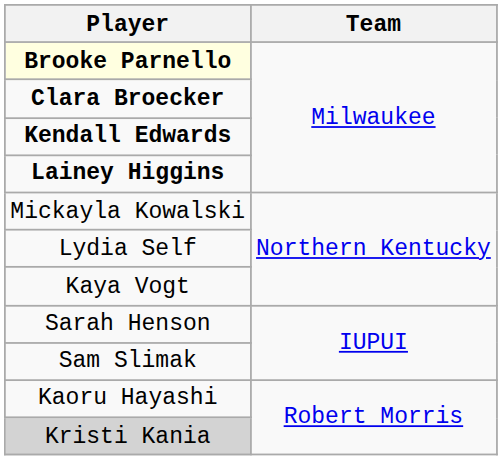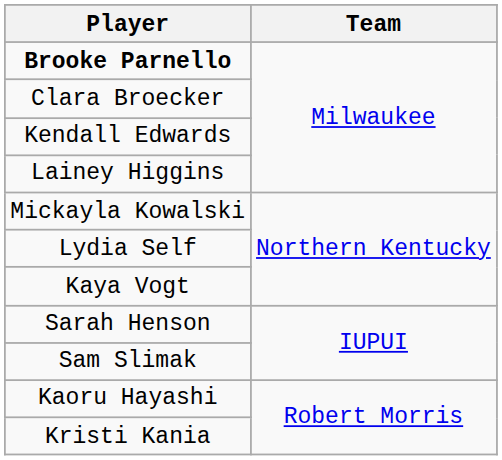(128, 61) lightyellow background -> (128, 61) no background
(128, 99) bold -> (128, 99) normal
(128, 136) bold -> (128, 136) normal
(128, 174) bold -> (128, 174) normal
(128, 436) lightgrey background -> (128, 436) no background
